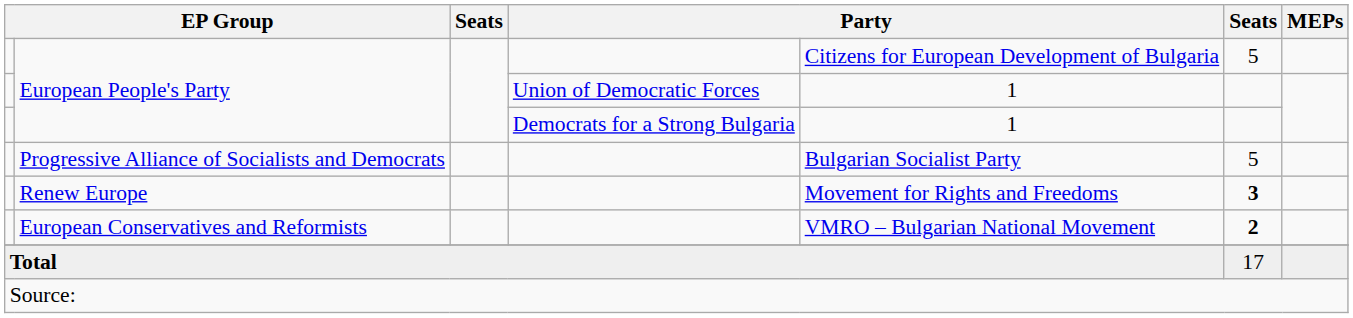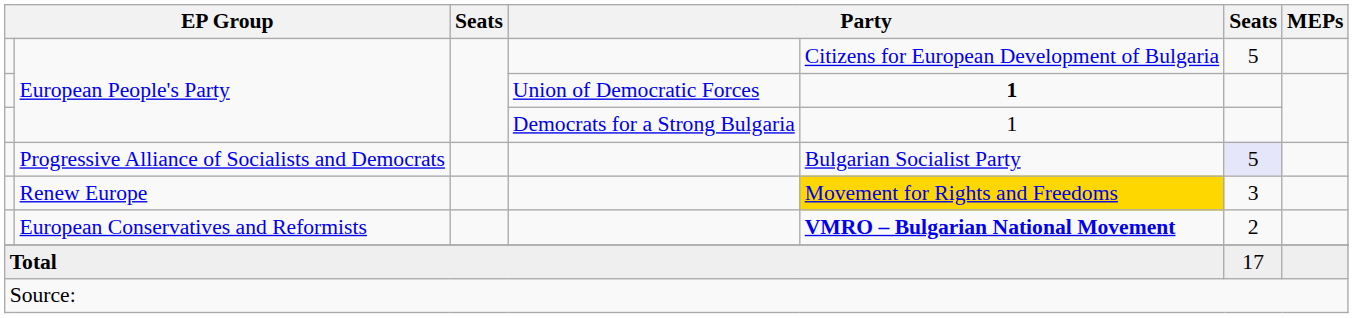(1012, 90) normal -> (1012, 90) bold
(1253, 158) no background -> (1253, 158) lavender background
(961, 192) no background -> (961, 192) gold background
(1253, 192) bold -> (1253, 192) normal
(980, 227) normal -> (990, 227) bold
(1253, 227) bold -> (1253, 227) normal
